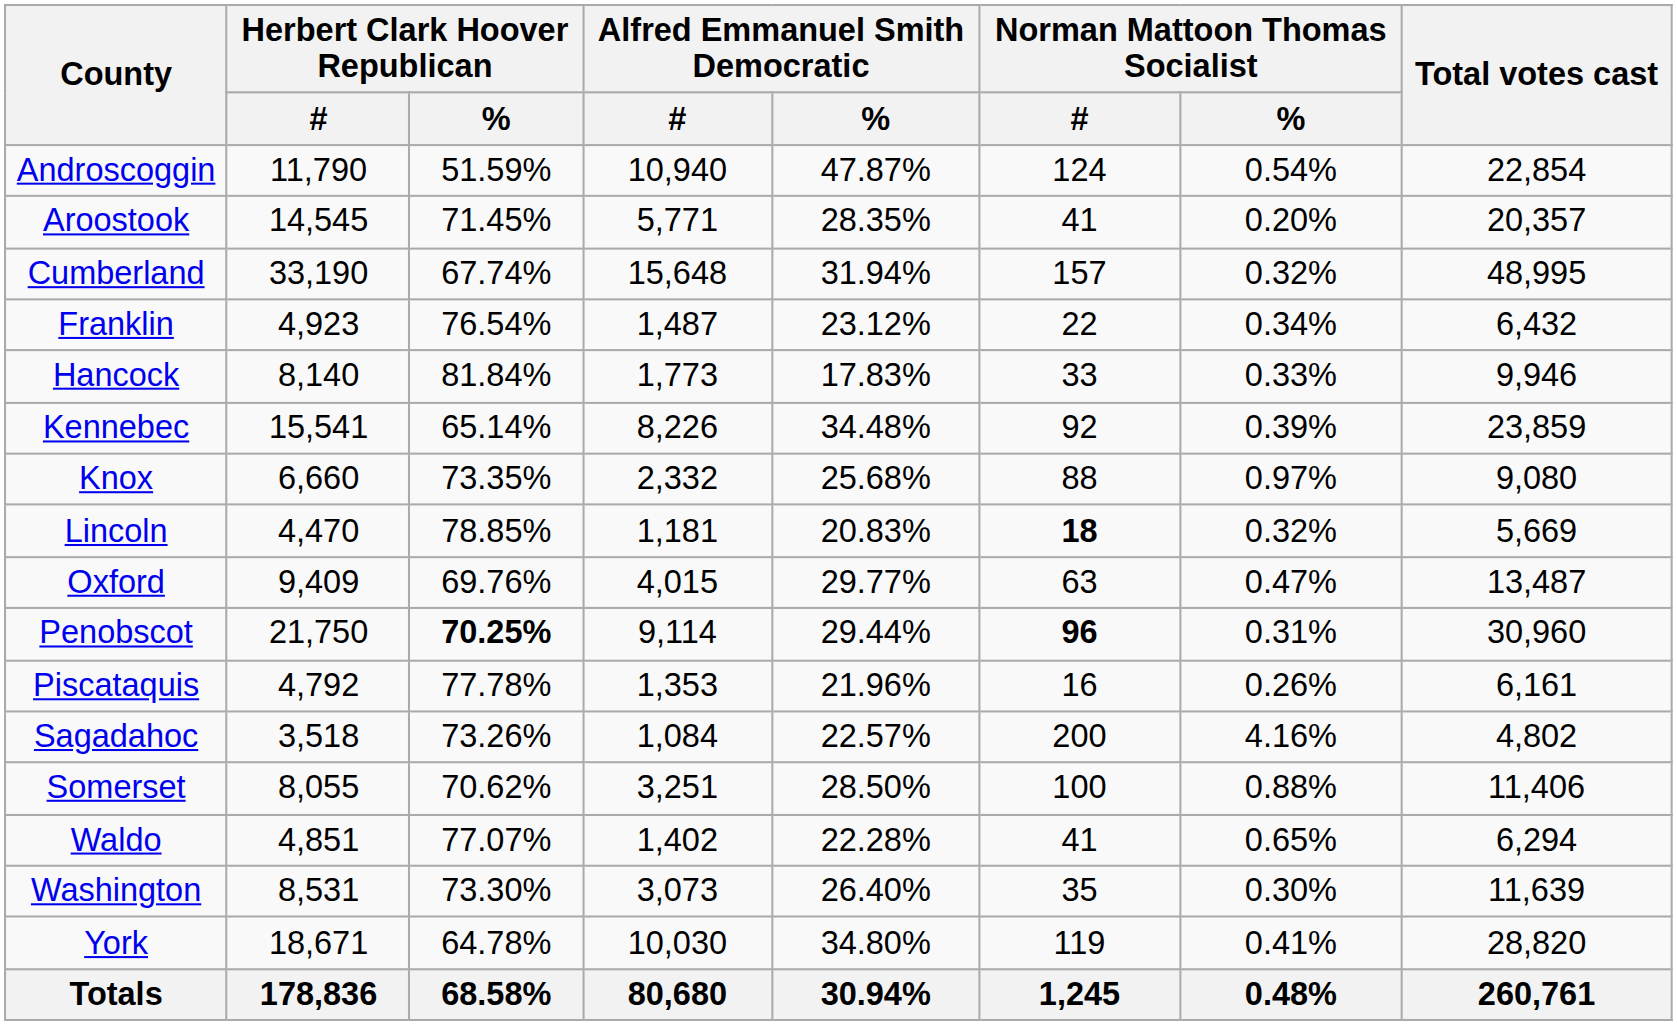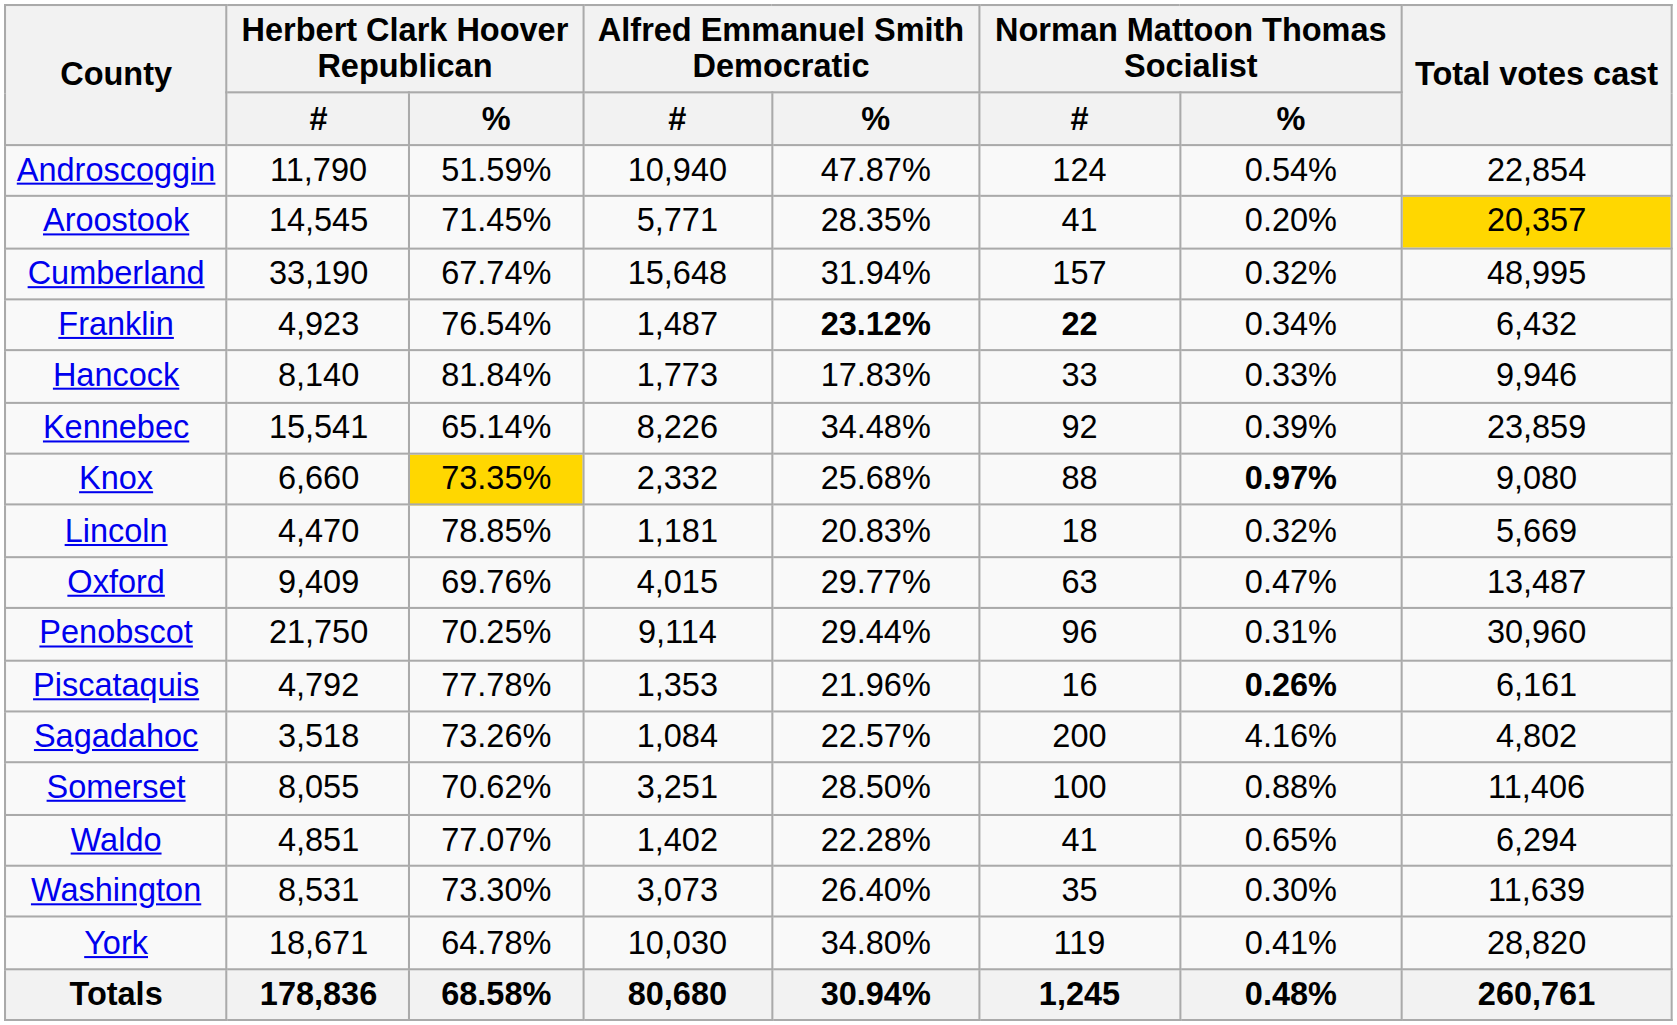(1537, 221) no background -> (1537, 221) gold background
(876, 324) normal -> (876, 324) bold
(1079, 324) normal -> (1079, 324) bold
(496, 478) no background -> (496, 478) gold background
(1291, 478) normal -> (1291, 478) bold
(1079, 530) bold -> (1079, 530) normal
(496, 633) bold -> (496, 633) normal
(1079, 633) bold -> (1079, 633) normal
(1291, 684) normal -> (1291, 684) bold
